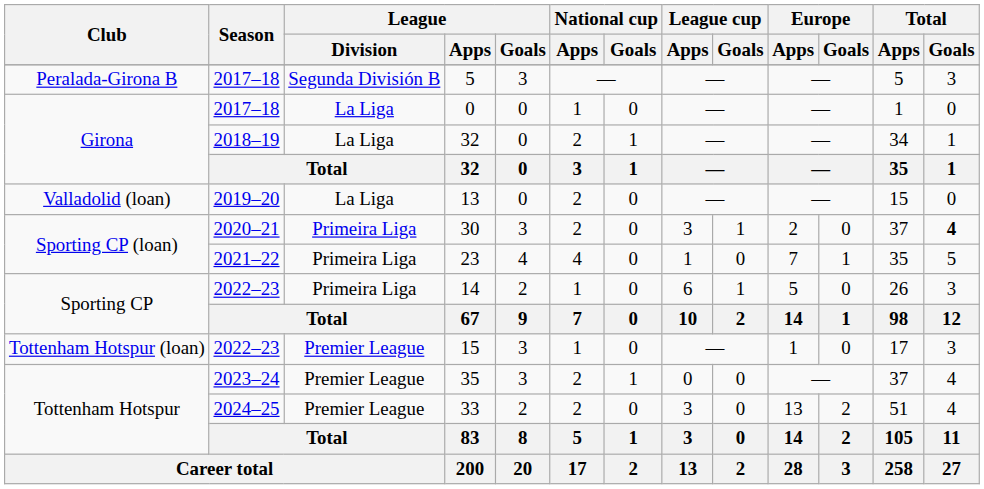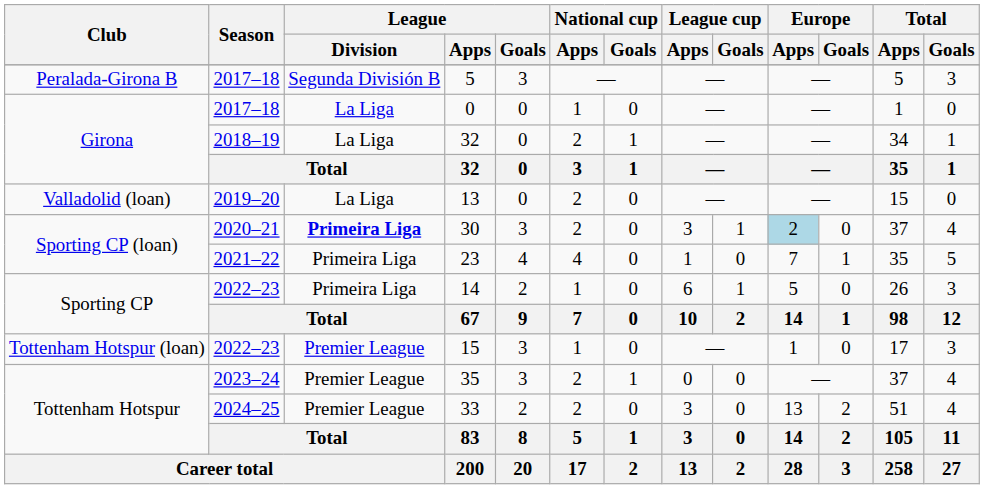(364, 229) normal -> (364, 229) bold
(793, 229) no background -> (793, 229) lightblue background
(952, 229) bold -> (952, 229) normal
